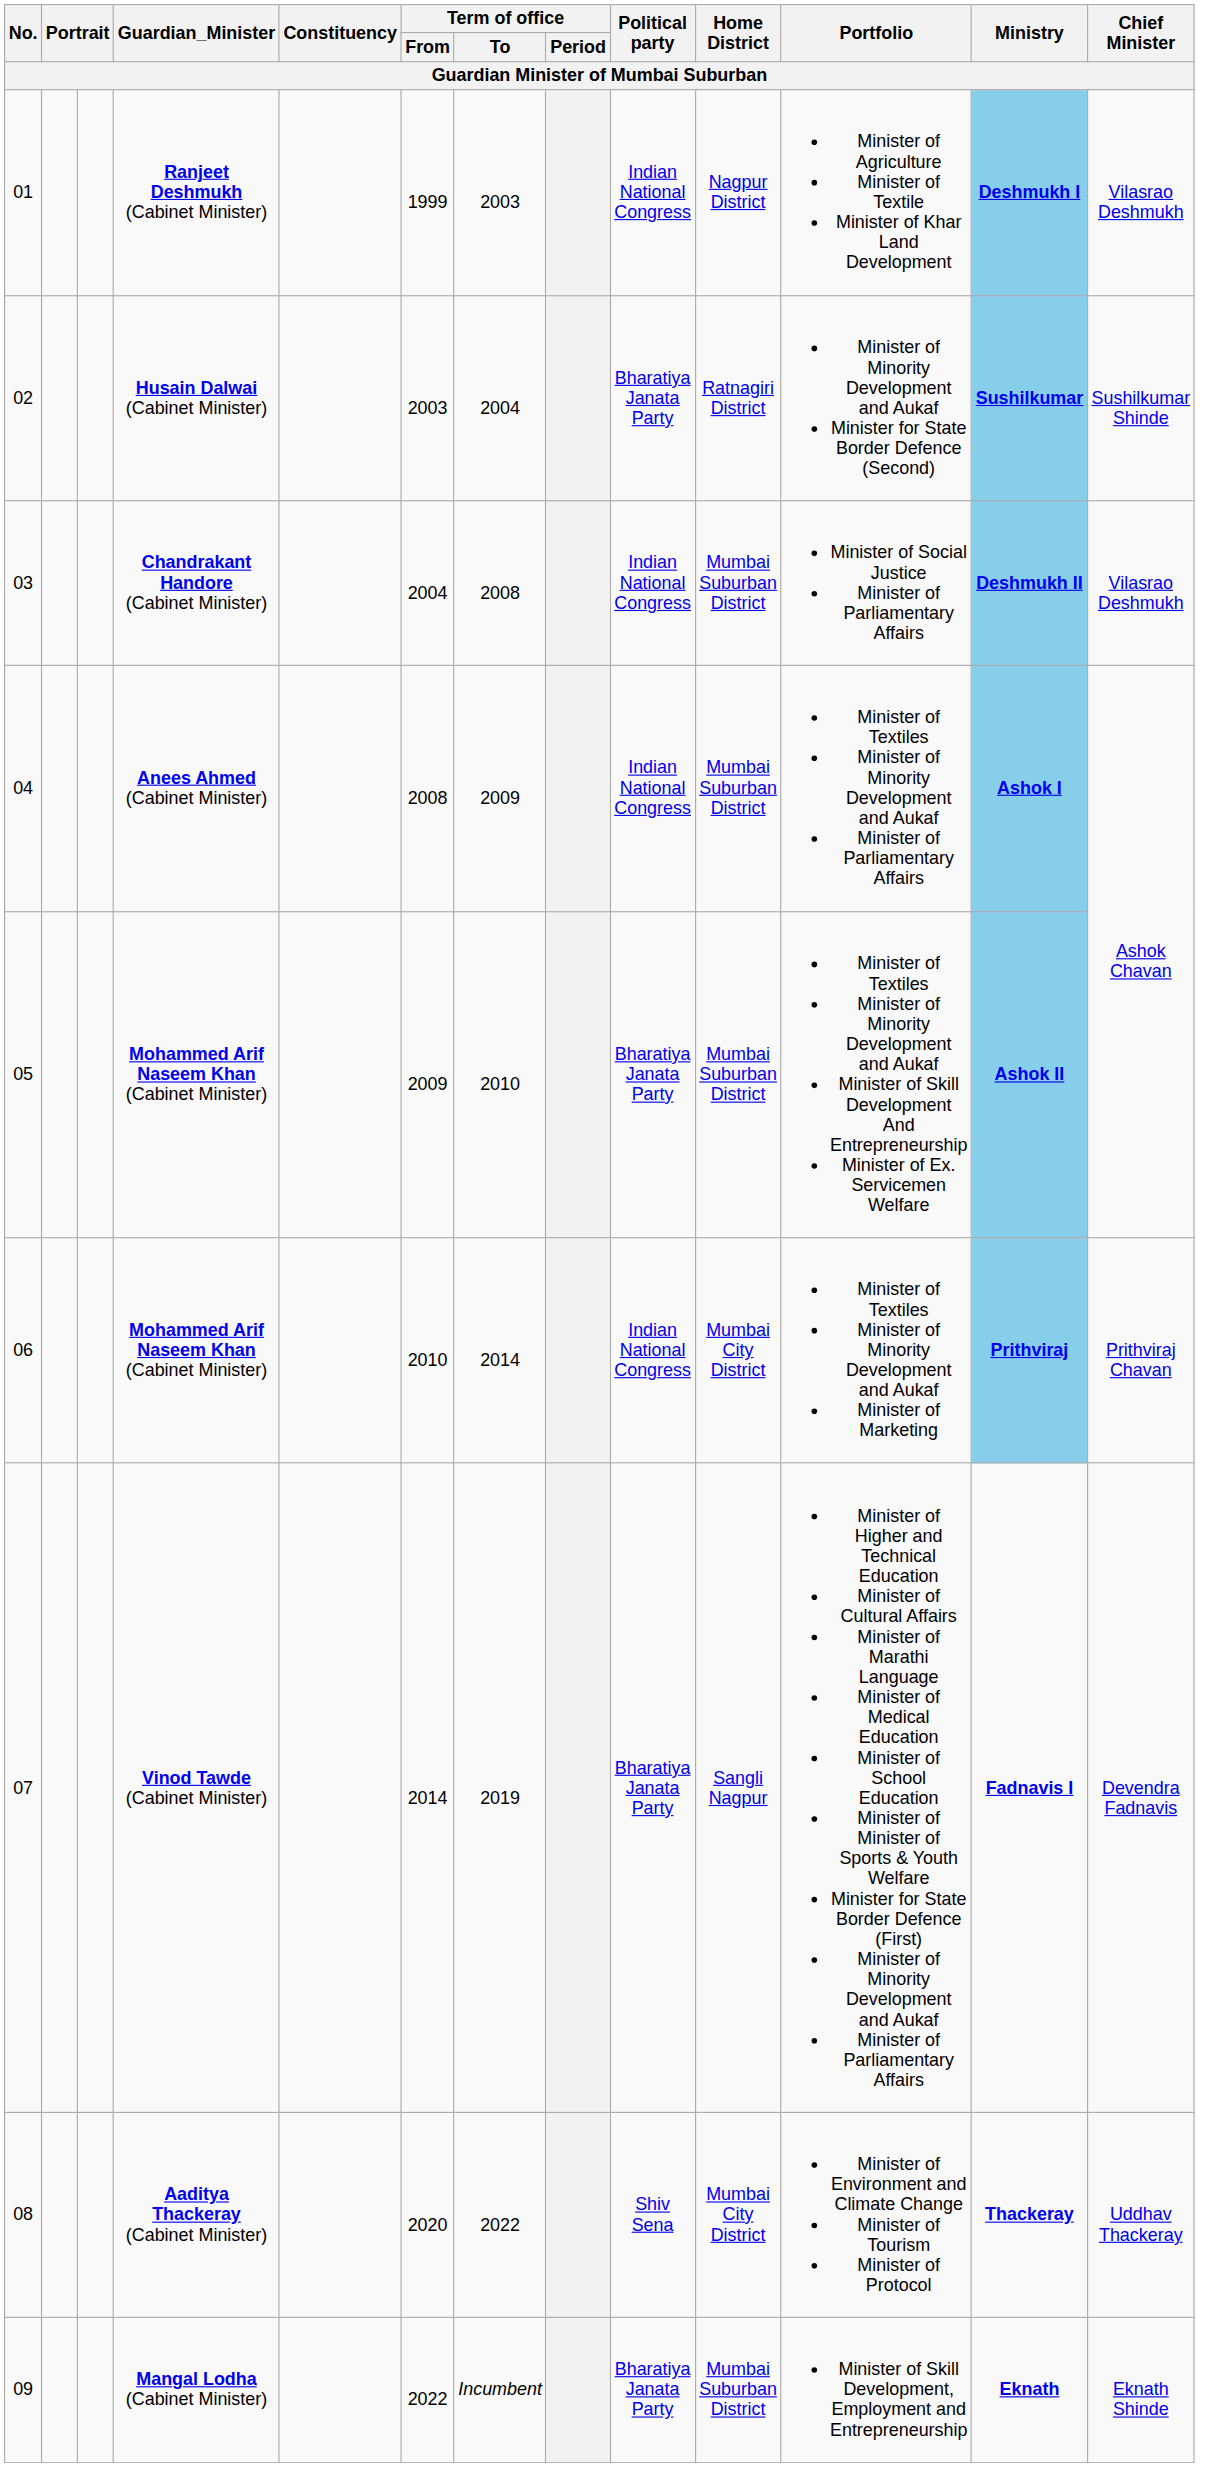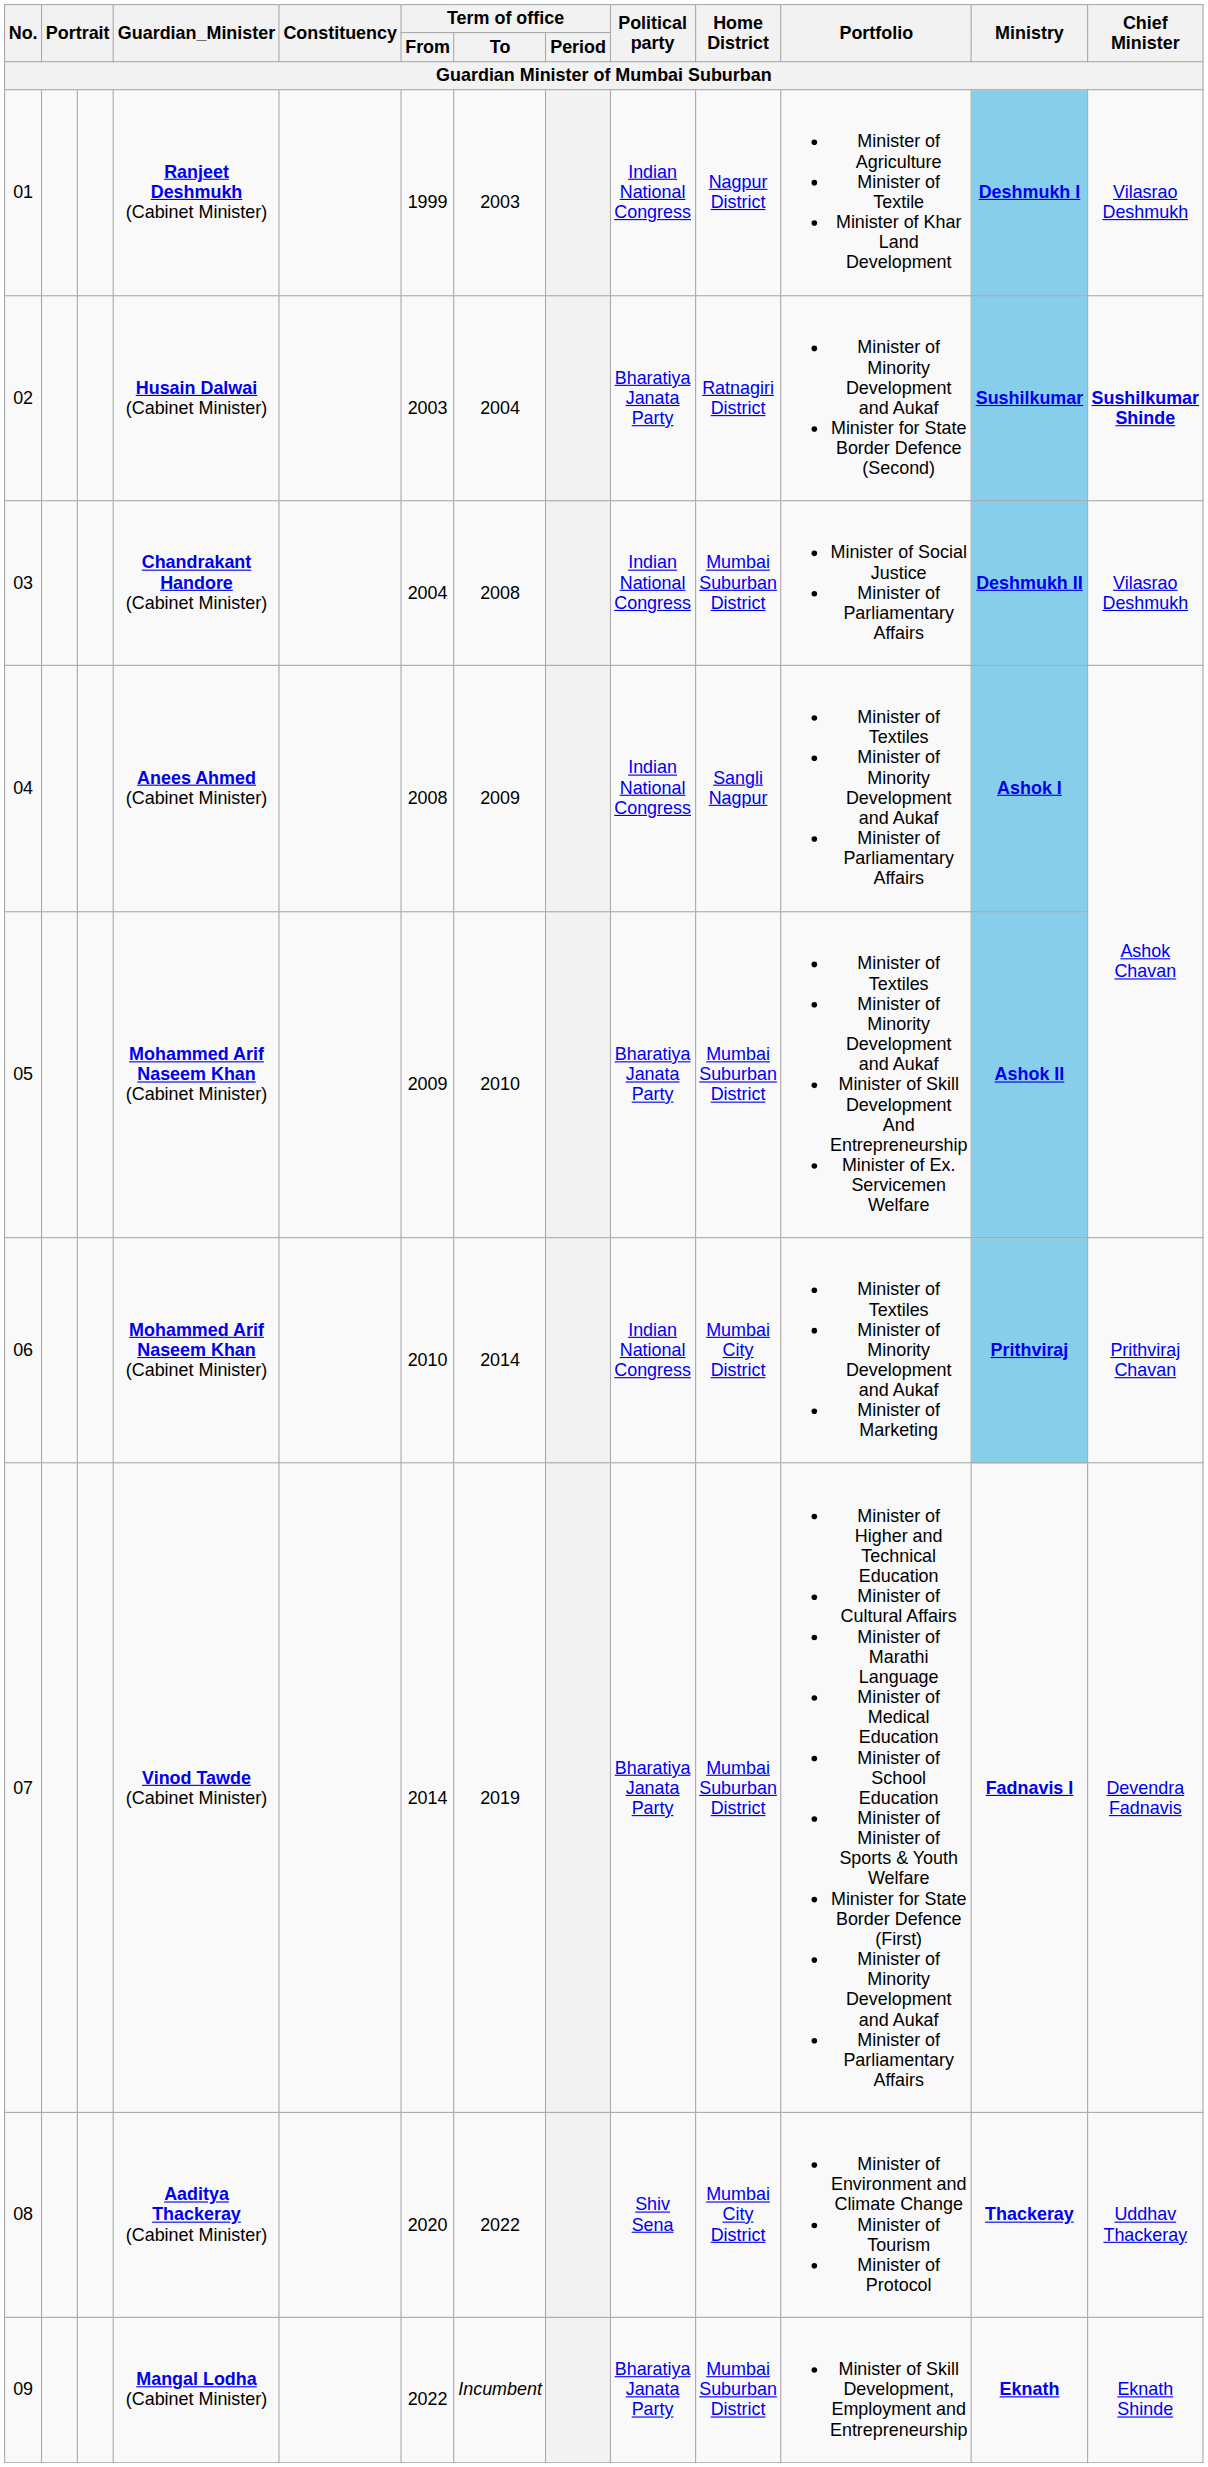(1141, 407) normal -> (1145, 407) bold
(738, 788) Mumbai Suburban District -> (738, 788) Sangli Nagpur
(738, 1787) Sangli Nagpur -> (738, 1787) Mumbai Suburban District
